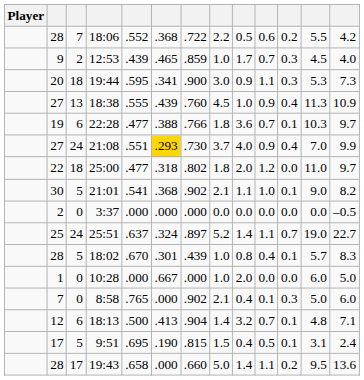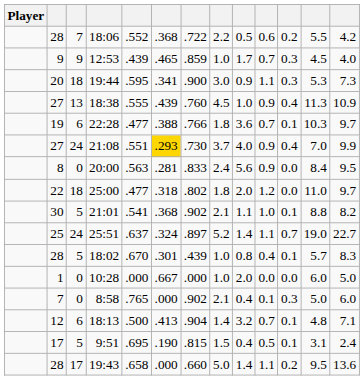(80, 59) 2 -> (80, 59) 9
+ row: (104, 168)
(319, 190) 9.0 -> (319, 211) 8.8
- row: (107, 211)
